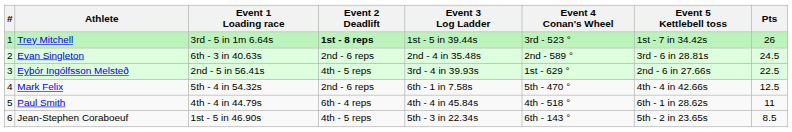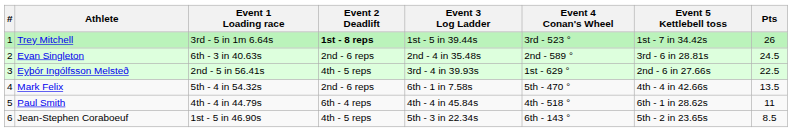(770, 87) 12.5 -> (770, 87) 13.5
